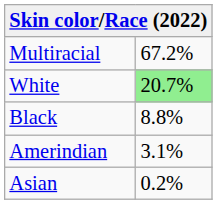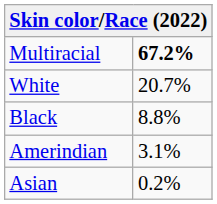(167, 53) normal -> (166, 53) bold
(167, 85) lightgreen background -> (164, 85) no background
